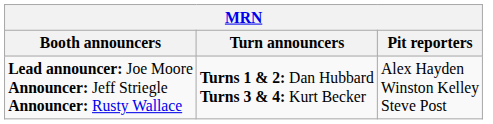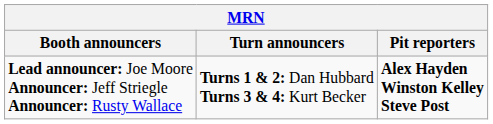(430, 87) normal -> (432, 87) bold
